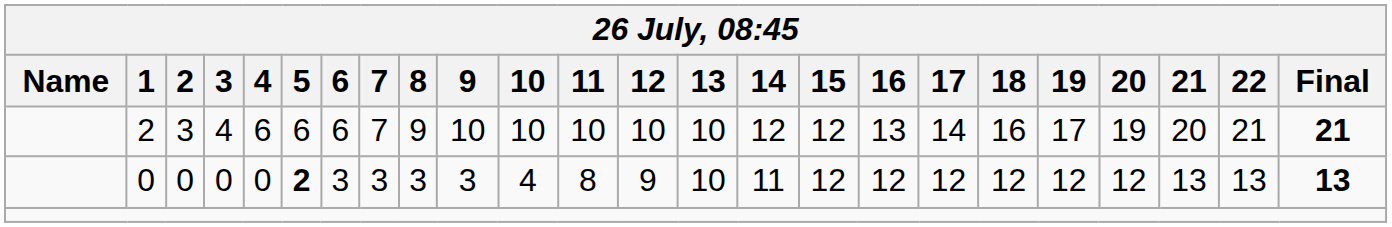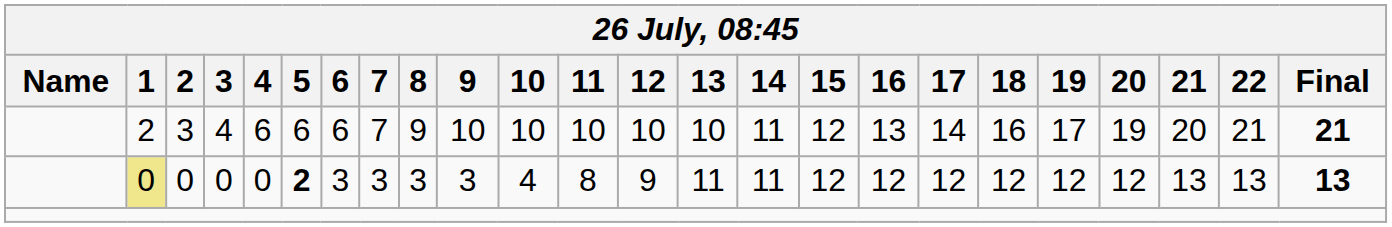(768, 130) 12 -> (768, 130) 11
(146, 181) no background -> (146, 181) khaki background
(708, 181) 10 -> (708, 181) 11
